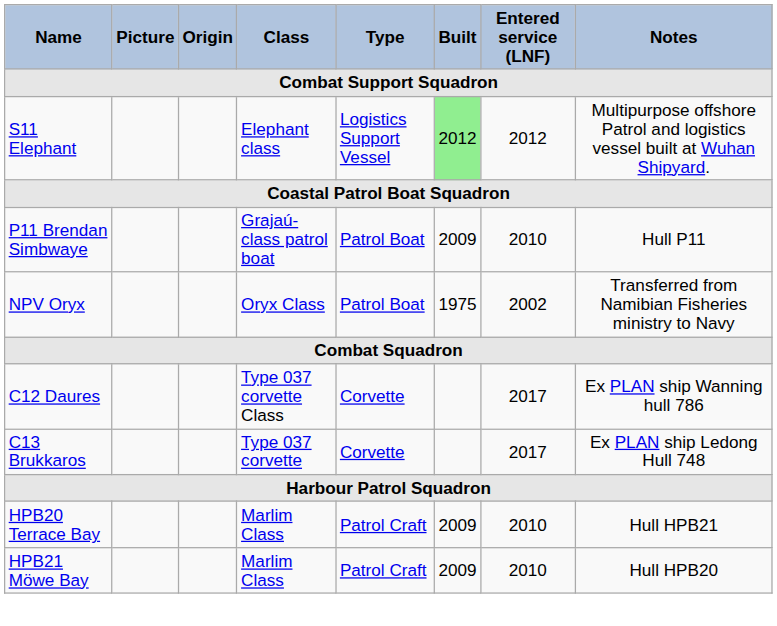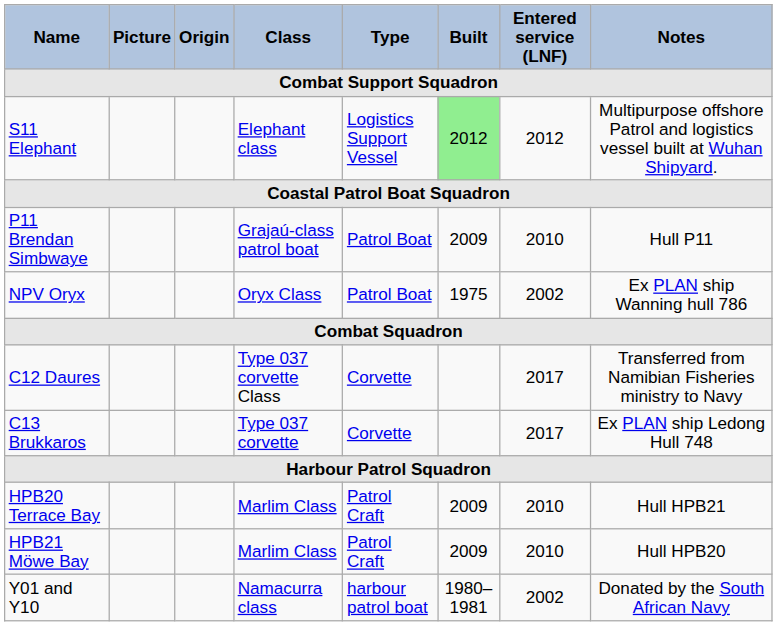(674, 304) Transferred from Namibian Fisheries ministry to Navy -> (681, 295) Ex PLAN ship Wanning hull 786
(674, 396) Ex PLAN ship Wanning hull 786 -> (681, 377) Transferred from Namibian Fisheries ministry to Navy
+ row: (41, 597)
